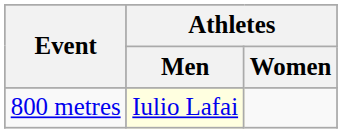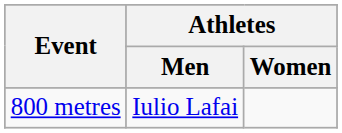(185, 107) lightyellow background -> (185, 107) no background
